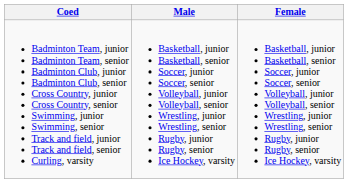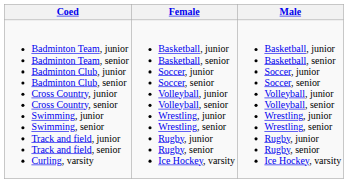columns swapped: (184, 12) <-> (290, 12)
